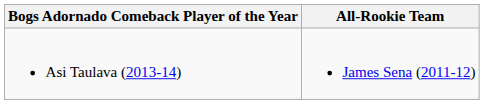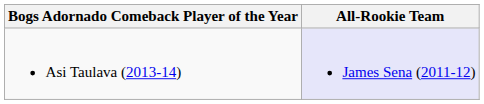(390, 72) no background -> (390, 72) lavender background
